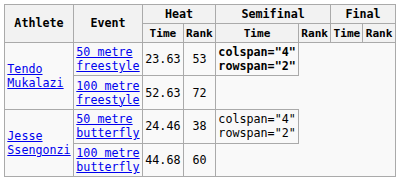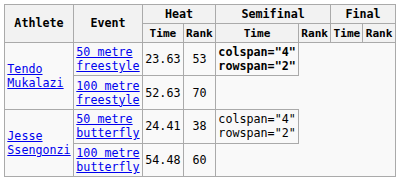(199, 93) 72 -> (199, 93) 70
(163, 126) 24.46 -> (163, 126) 24.41
(163, 160) 44.68 -> (163, 160) 54.48
